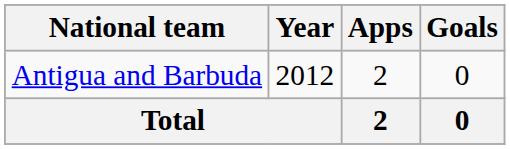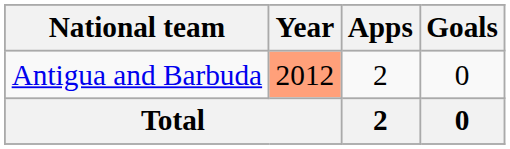(305, 74) no background -> (305, 74) lightsalmon background
